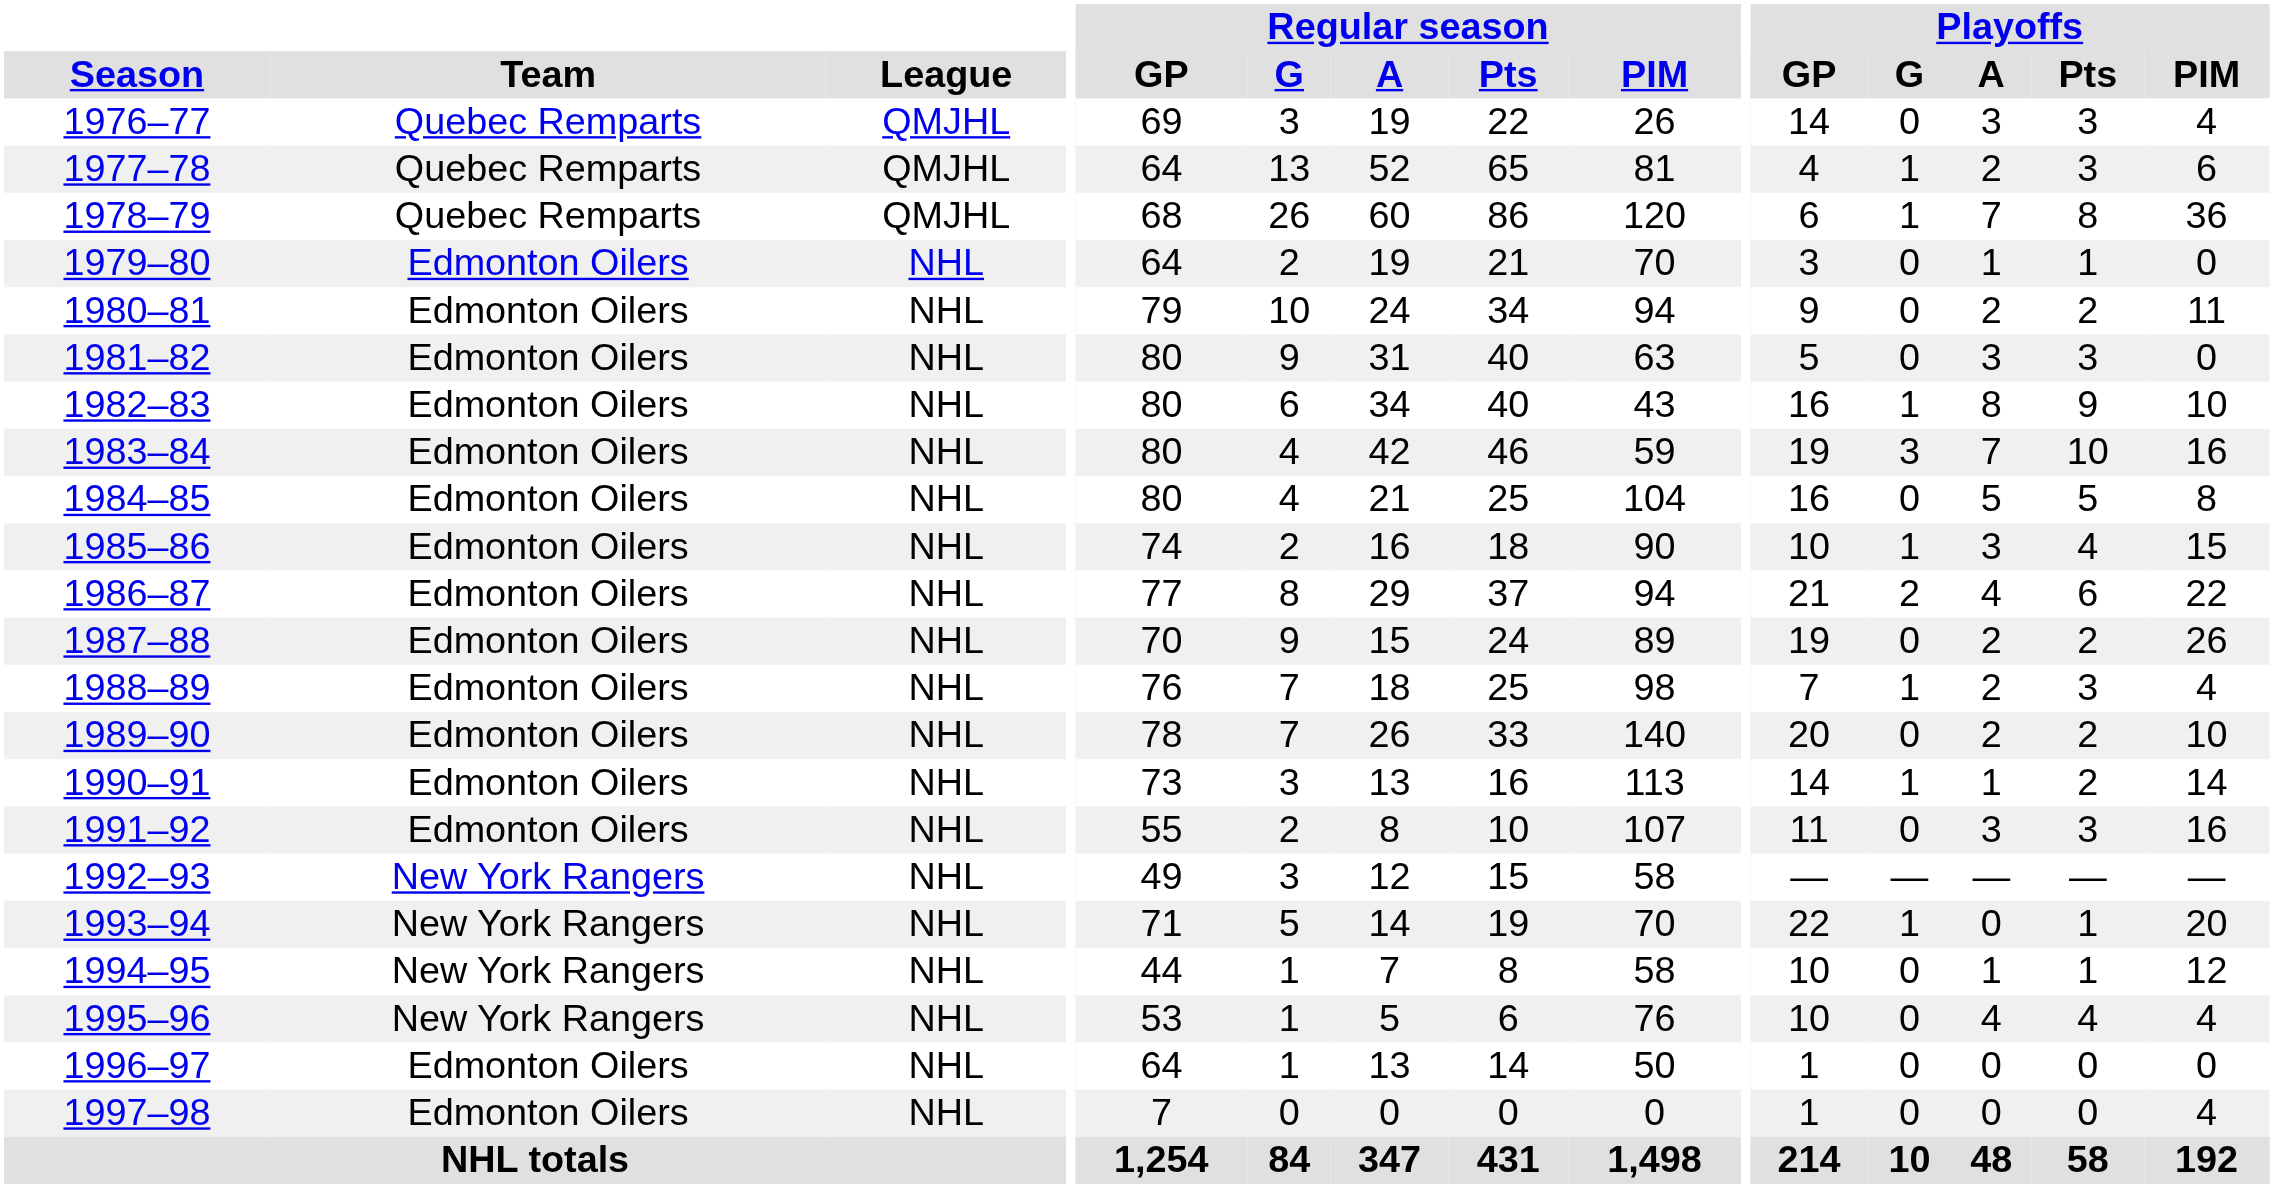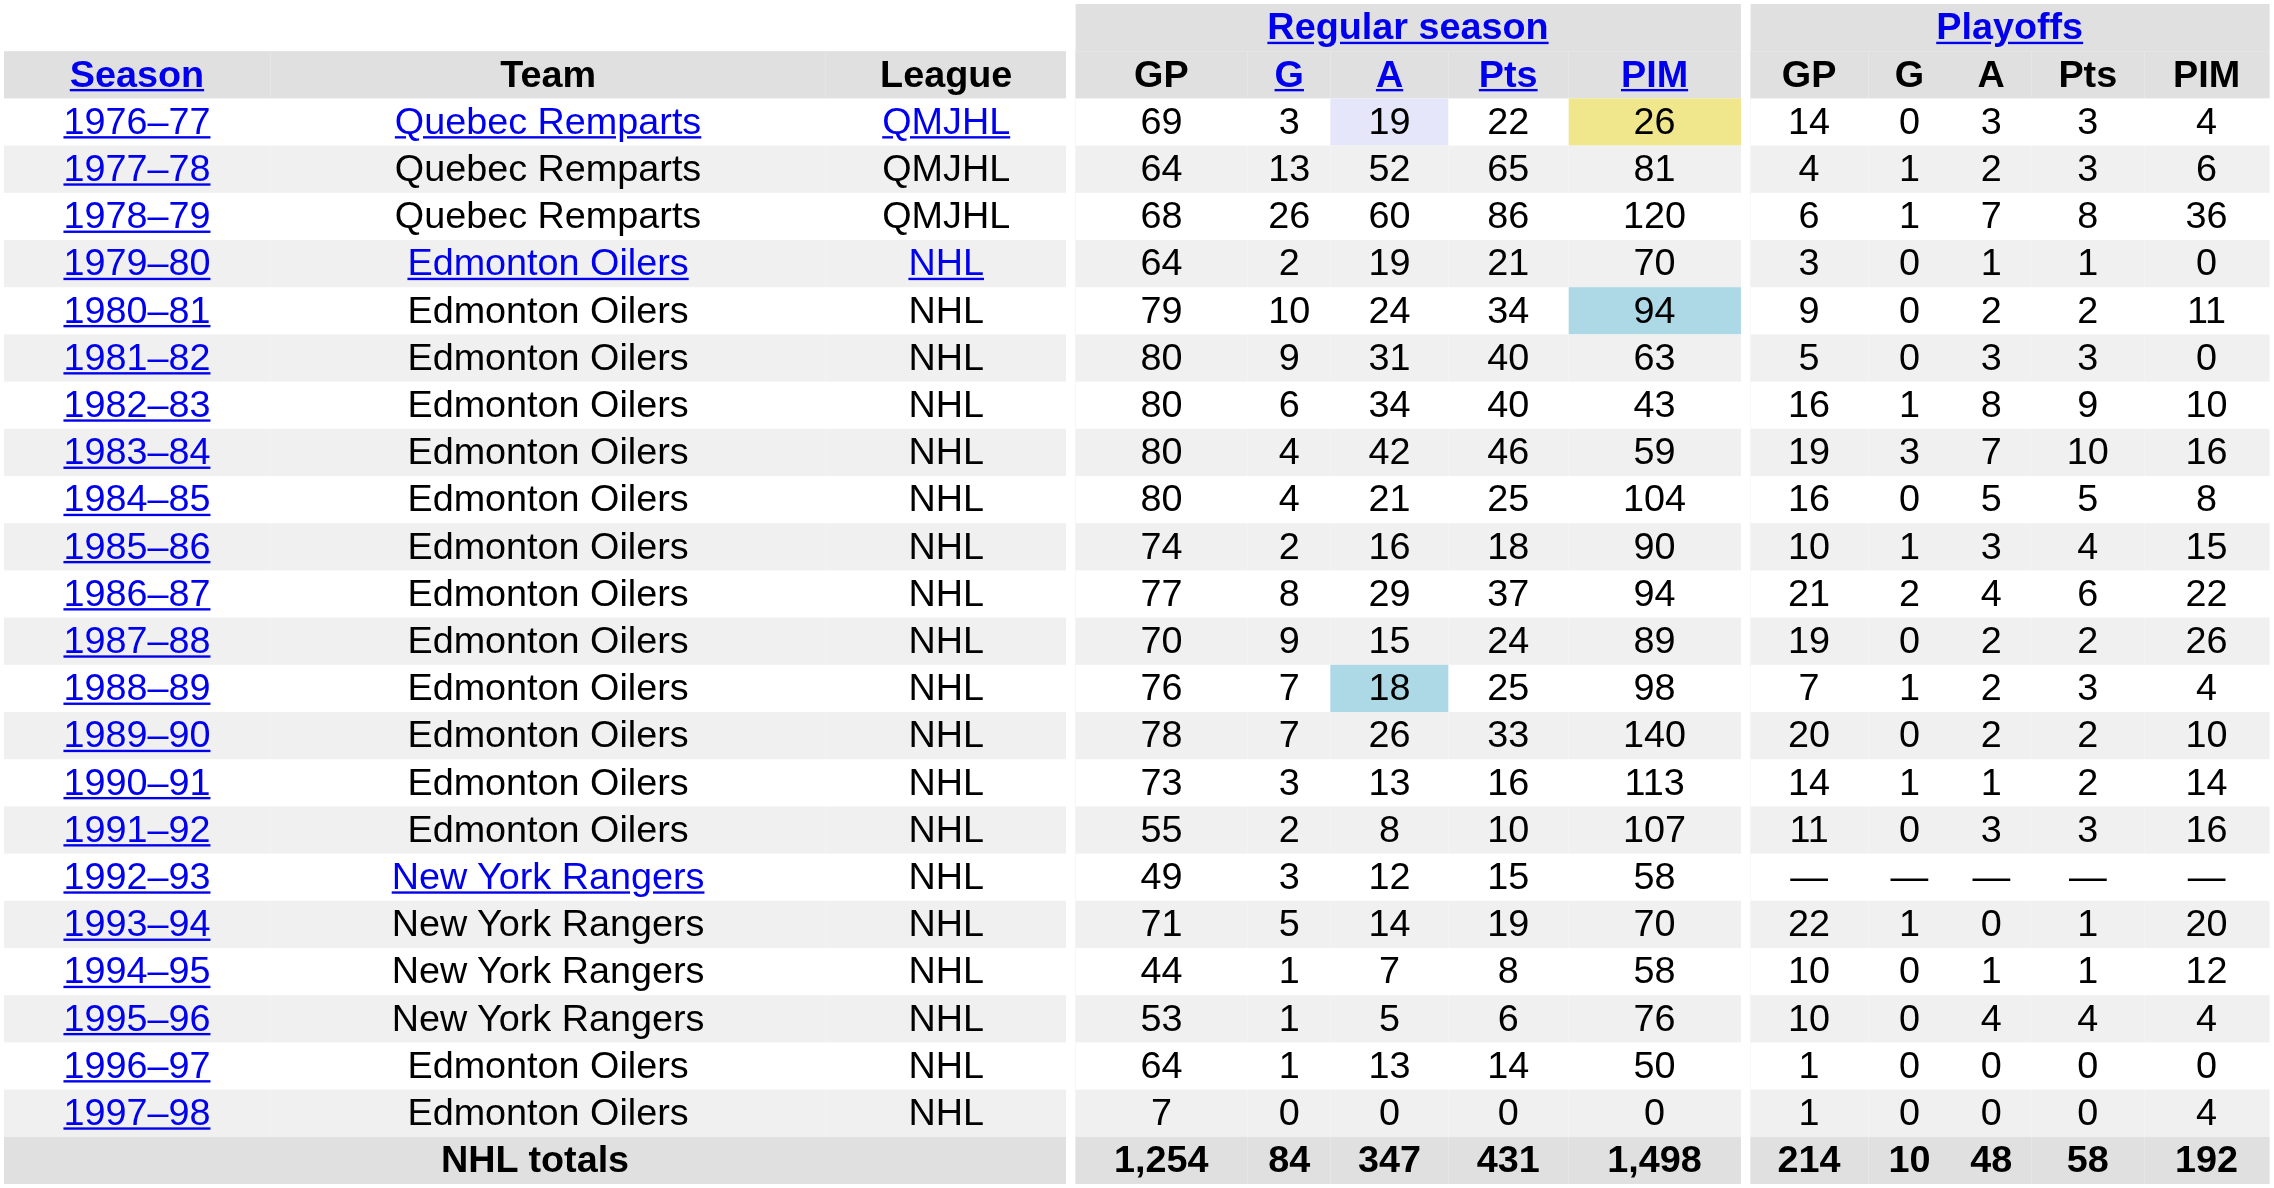(1390, 121) no background -> (1390, 121) lavender background
(1655, 121) no background -> (1655, 121) khaki background
(1655, 310) no background -> (1655, 310) lightblue background
(1390, 687) no background -> (1390, 687) lightblue background
